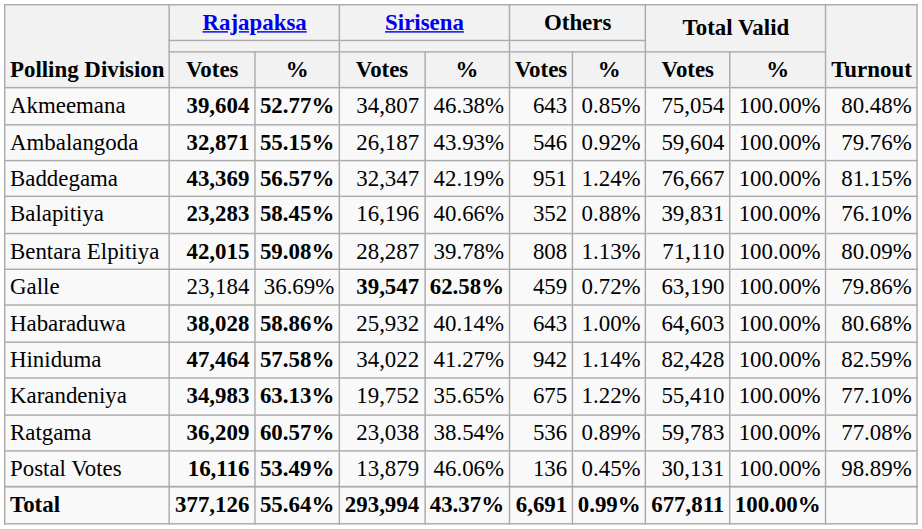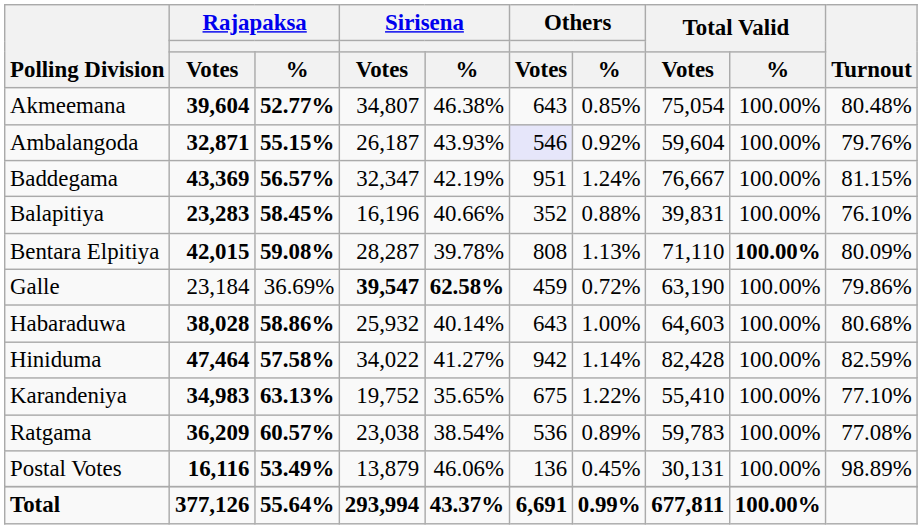(550, 142) no background -> (550, 142) lavender background
(780, 250) normal -> (778, 250) bold
